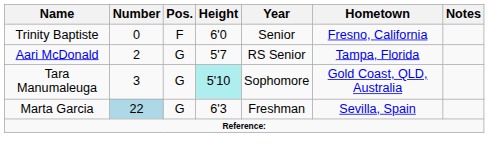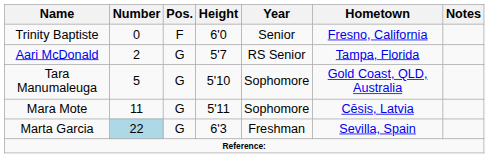(137, 81) 3 -> (137, 81) 5
(218, 81) paleturquoise background -> (218, 81) no background
+ row: (57, 108)
